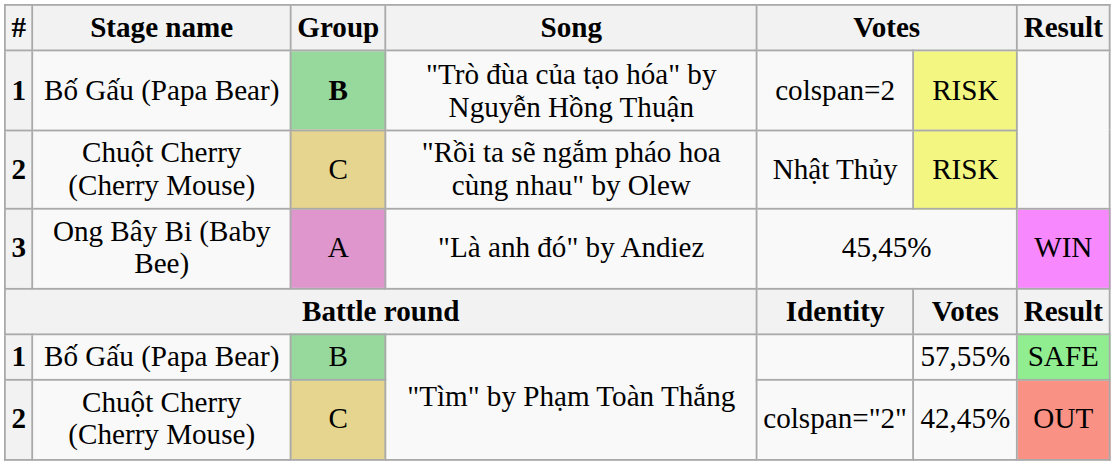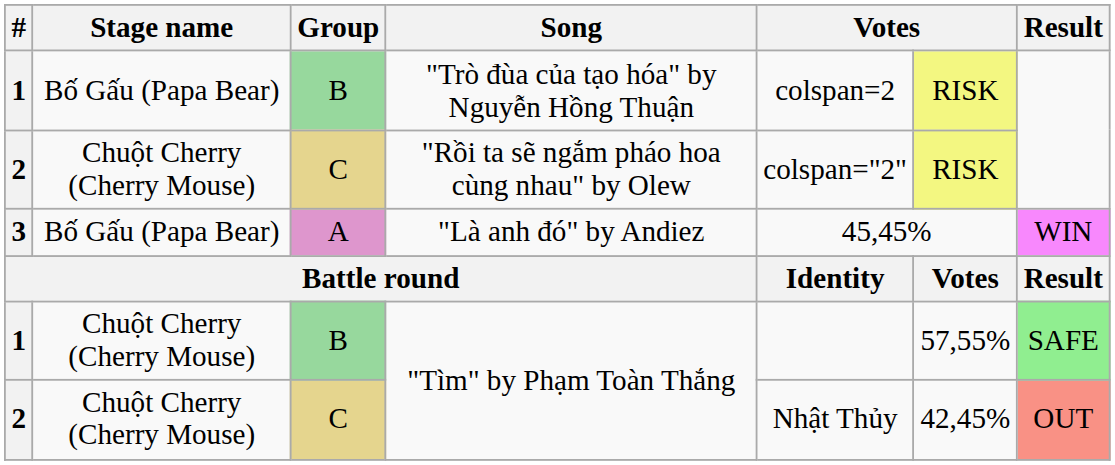(338, 90) bold -> (338, 90) normal
(835, 169) Nhật Thủy -> (835, 169) colspan="2"
(162, 248) Ong Bây Bi (Baby Bee) -> (162, 231) Bố Gấu (Papa Bear)
(162, 356) Bố Gấu (Papa Bear) -> (162, 340) Chuột Cherry (Cherry Mouse)
(835, 419) colspan="2" -> (835, 419) Nhật Thủy
